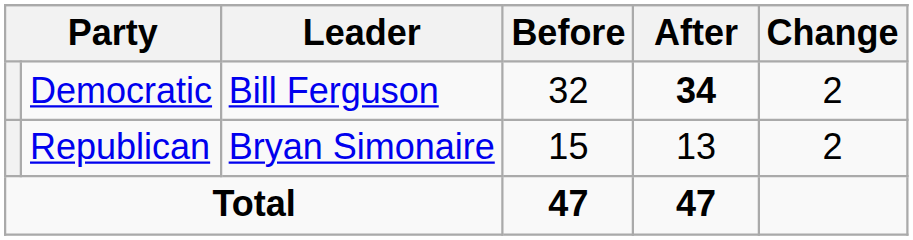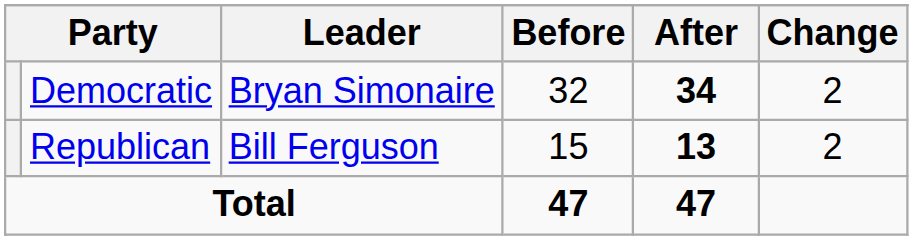(334, 90) Bill Ferguson -> (362, 90) Bryan Simonaire
(362, 147) Bryan Simonaire -> (334, 147) Bill Ferguson
(696, 147) normal -> (696, 147) bold
